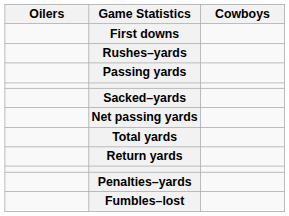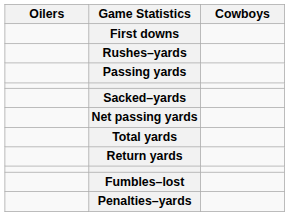rows swapped: (47, 201) <-> (47, 182)
